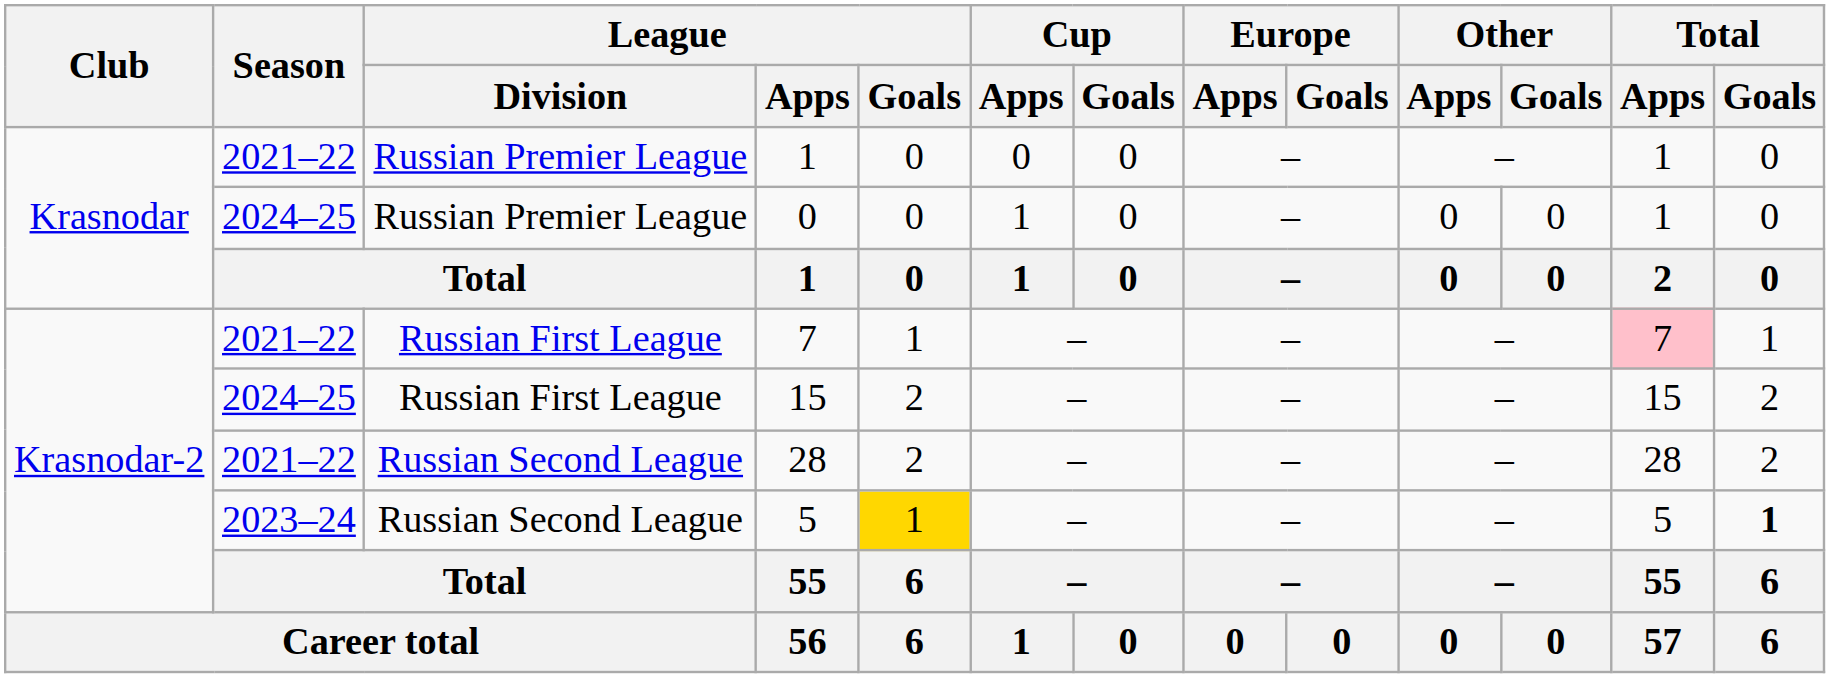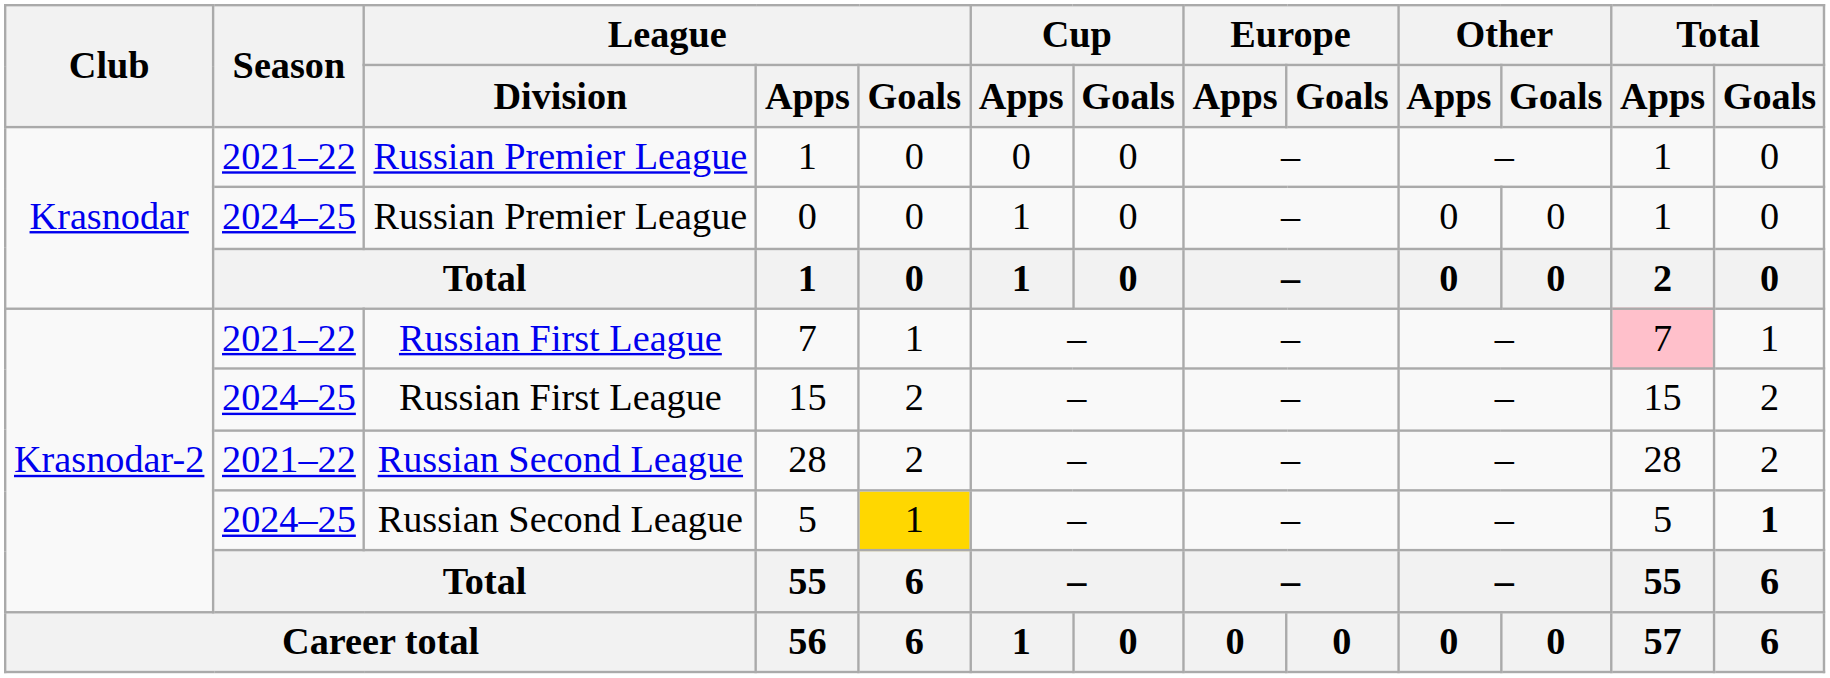(289, 519) 2023–24 -> (289, 519) 2024–25
